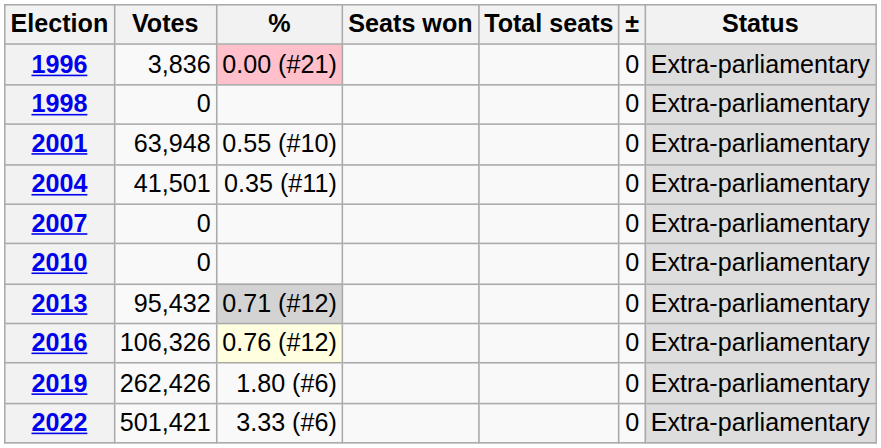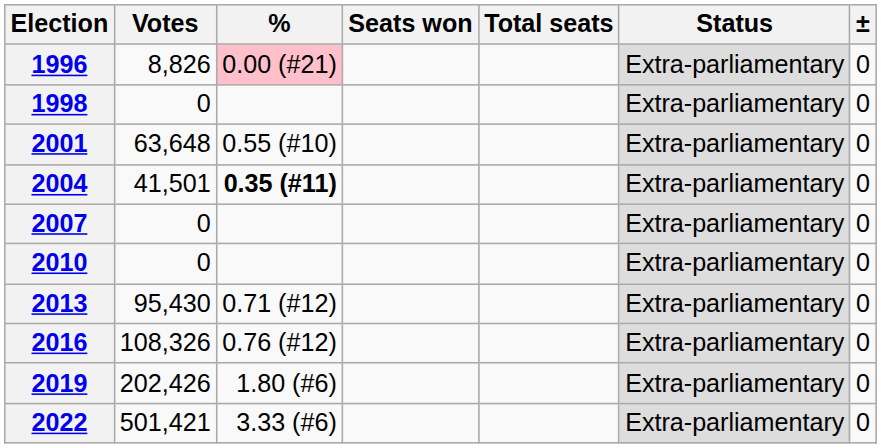columns swapped: (632, 24) <-> (760, 24)
(179, 64) 3,836 -> (179, 64) 8,826
(172, 143) 63,948 -> (172, 143) 63,648
(280, 183) normal -> (280, 183) bold
(172, 303) 95,432 -> (172, 303) 95,430
(280, 303) lightgrey background -> (280, 303) no background
(165, 343) 106,326 -> (165, 343) 108,326
(280, 343) lightyellow background -> (280, 343) no background
(165, 382) 262,426 -> (165, 382) 202,426
